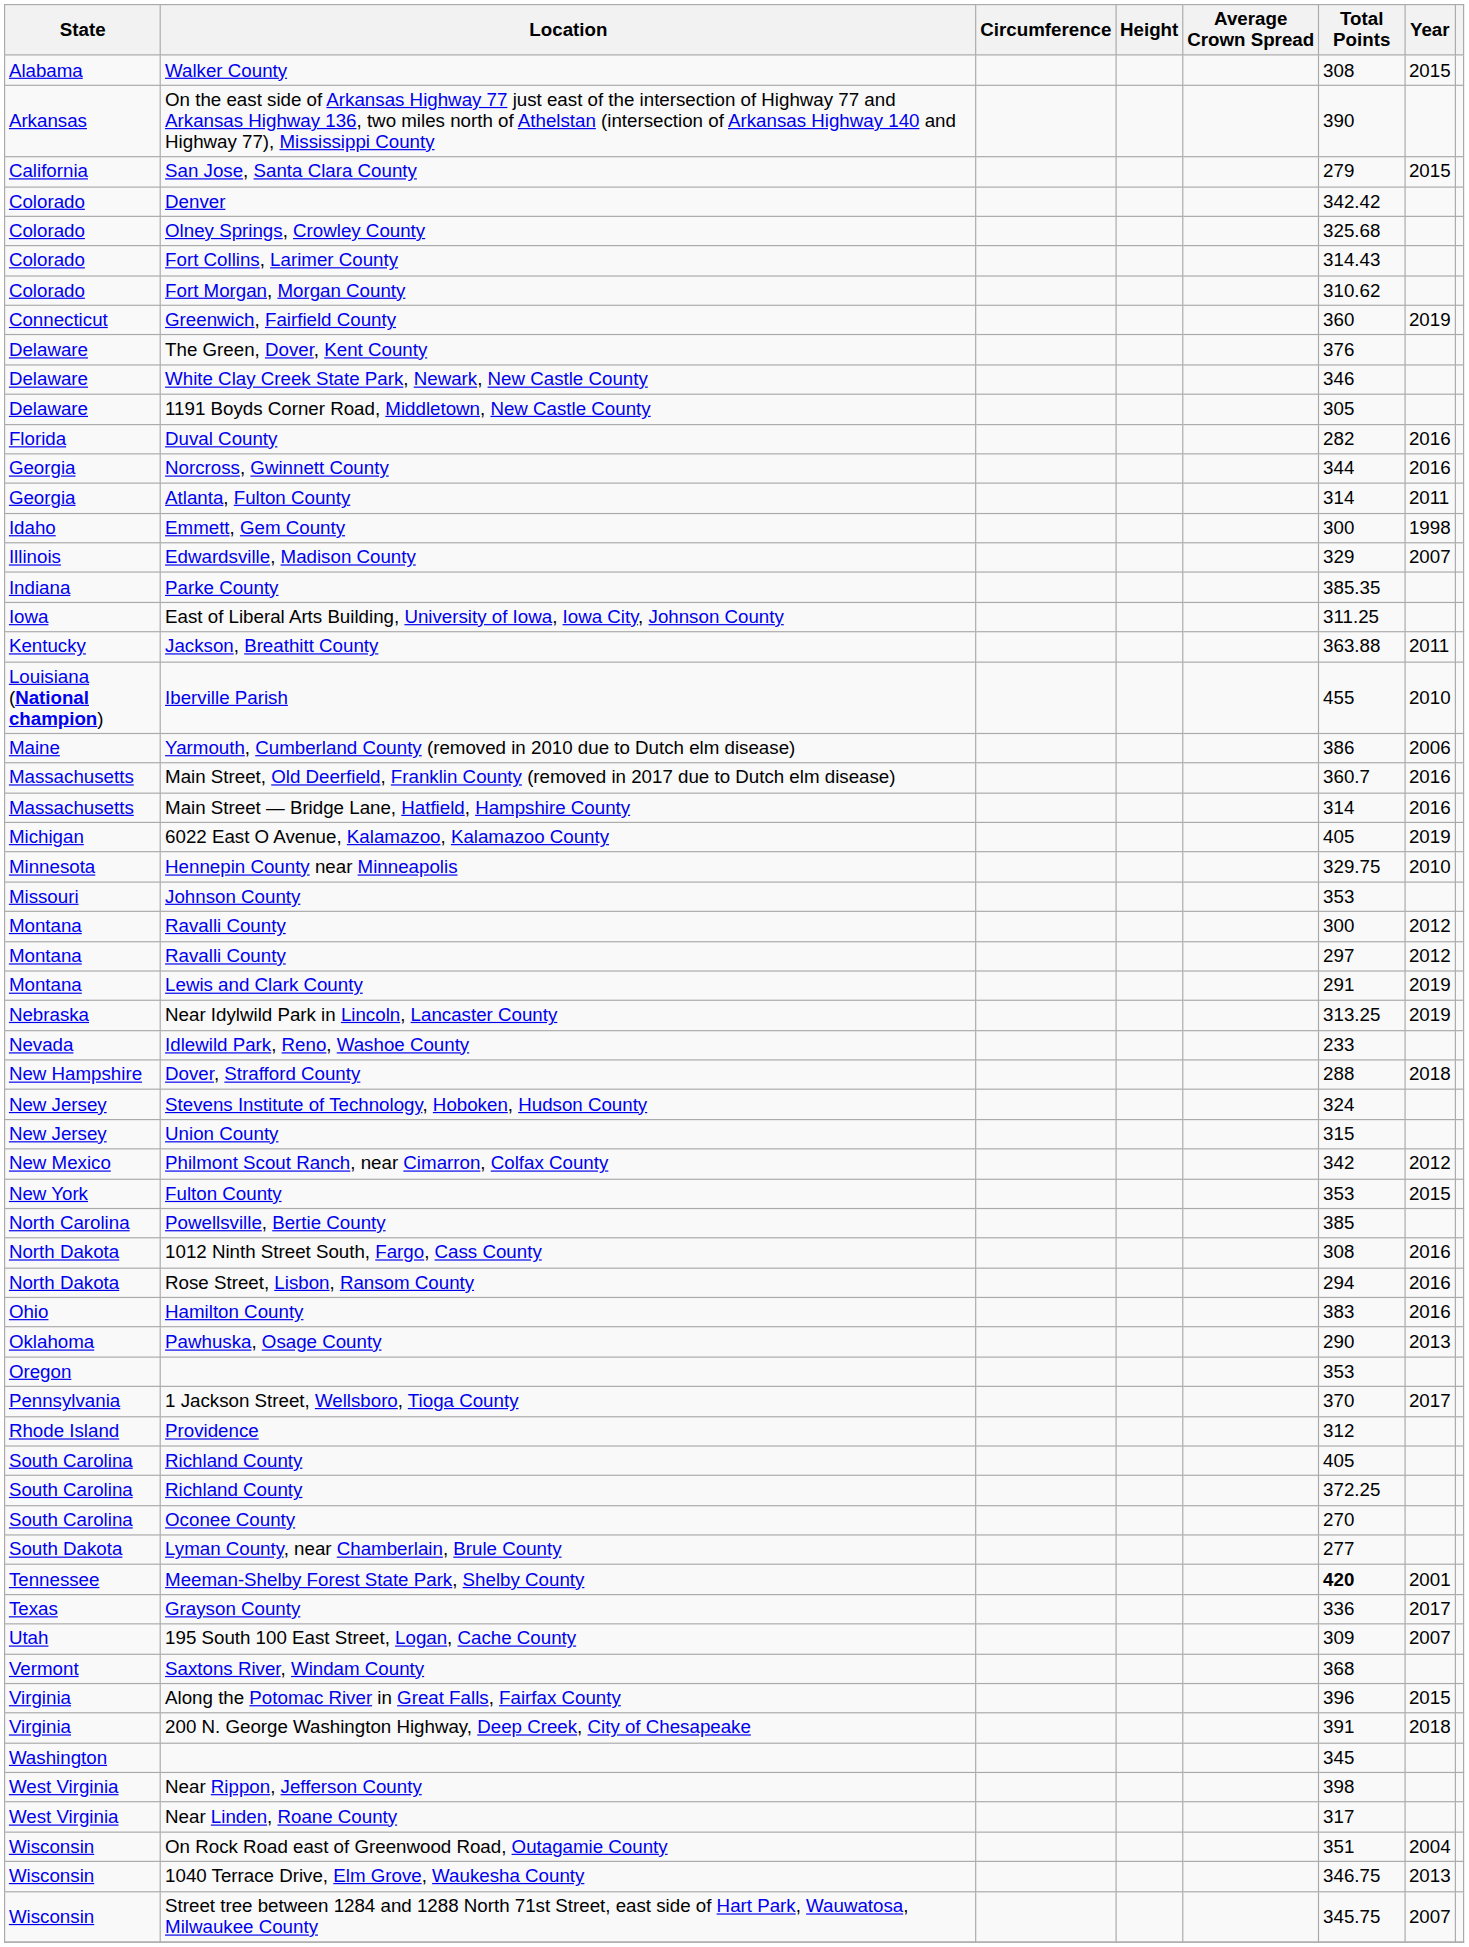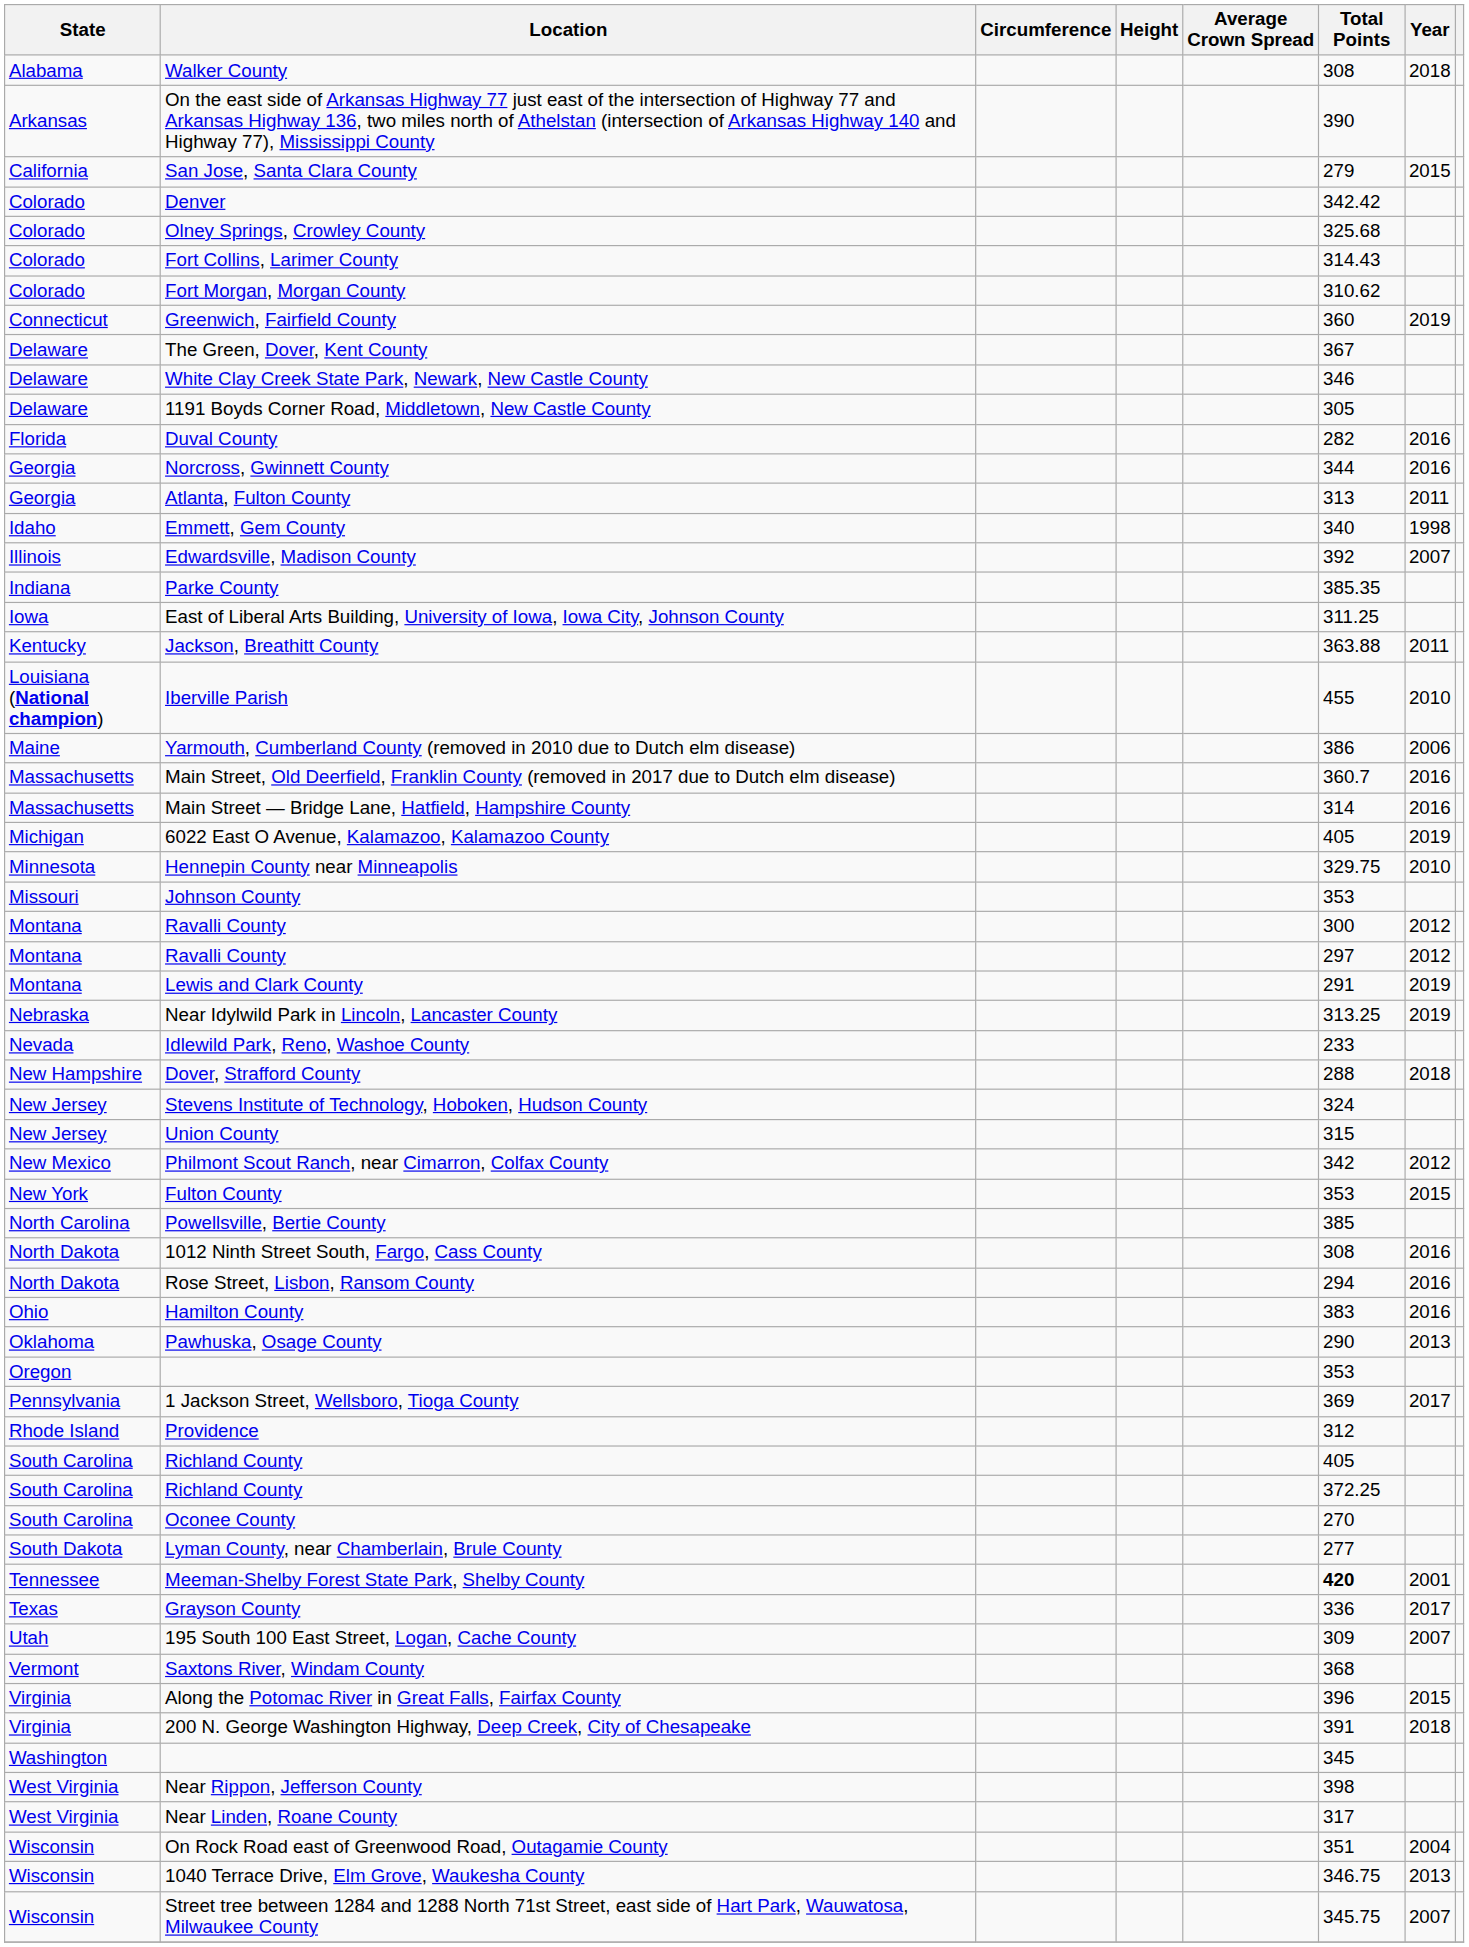(1430, 70) 2015 -> (1430, 70) 2018
(1339, 349) 376 -> (1339, 349) 367
(1339, 498) 314 -> (1339, 498) 313
(1339, 527) 300 -> (1339, 527) 340
(1339, 557) 329 -> (1339, 557) 392
(1339, 1401) 370 -> (1339, 1401) 369
